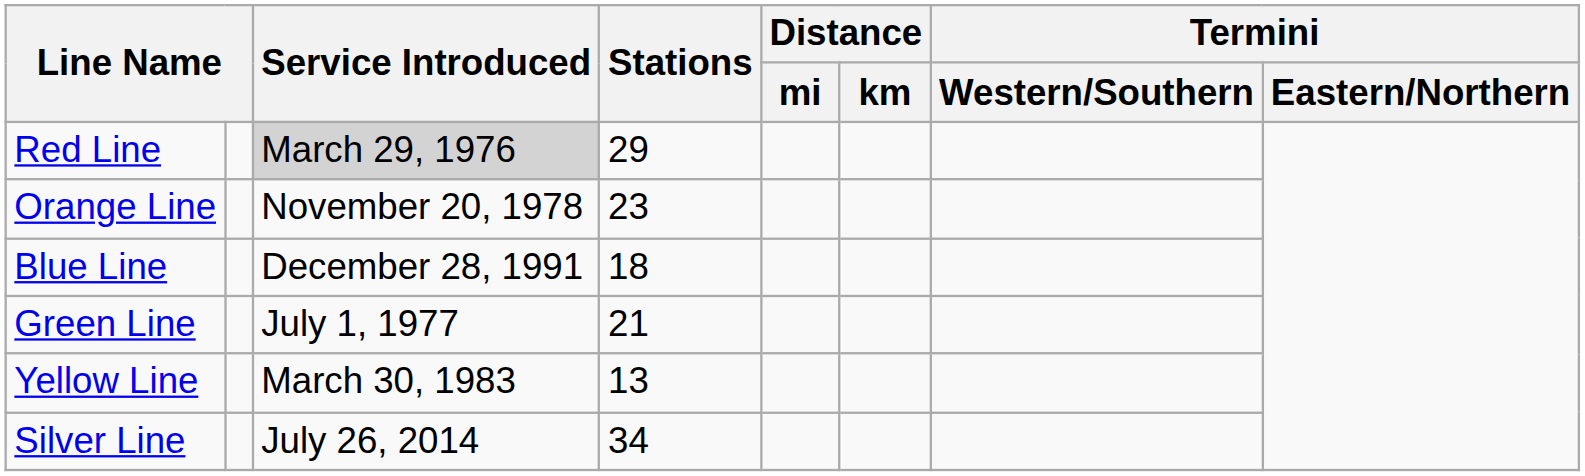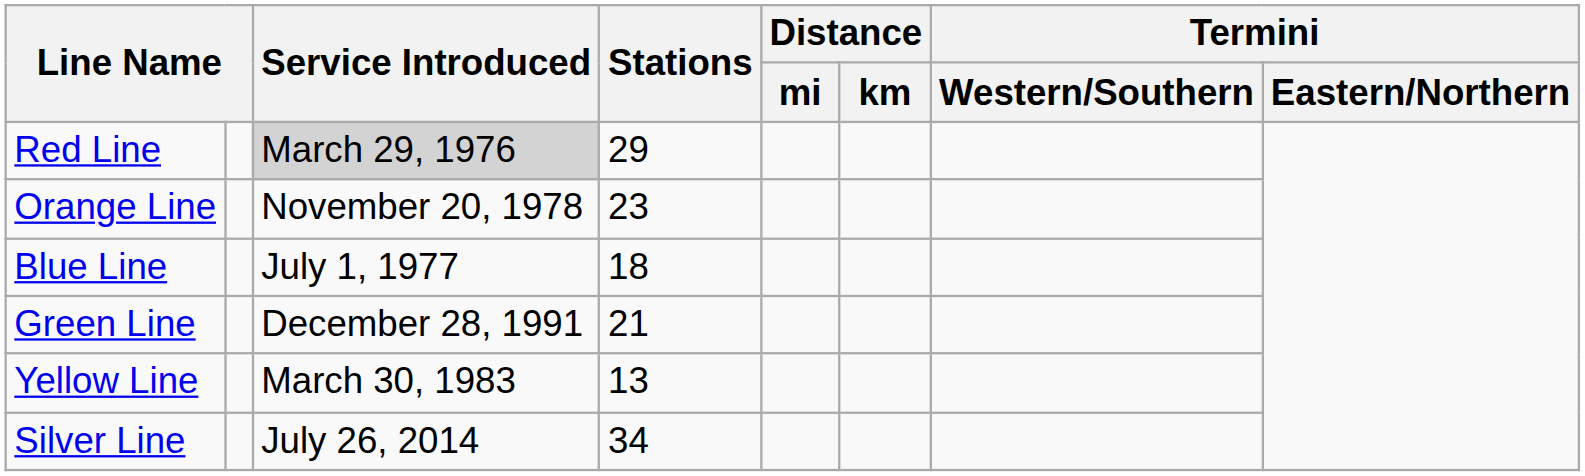(422, 265) December 28, 1991 -> (360, 265) July 1, 1977
(360, 324) July 1, 1977 -> (422, 324) December 28, 1991
